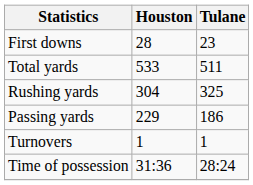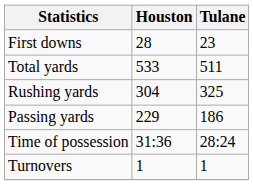rows swapped: (40, 141) <-> (68, 166)
